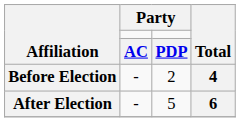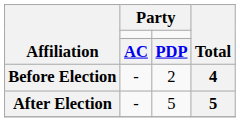(213, 103) 6 -> (213, 103) 5
